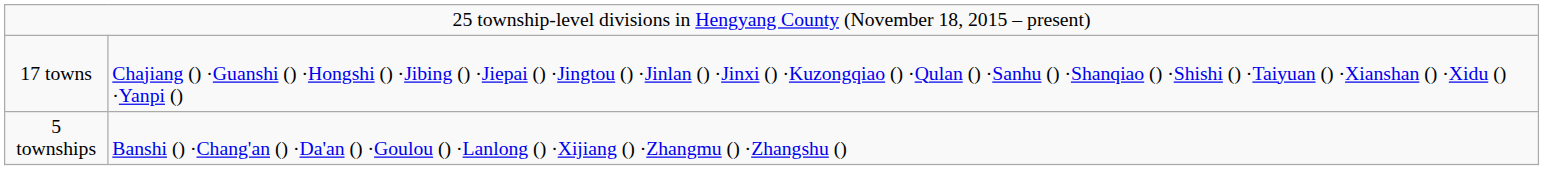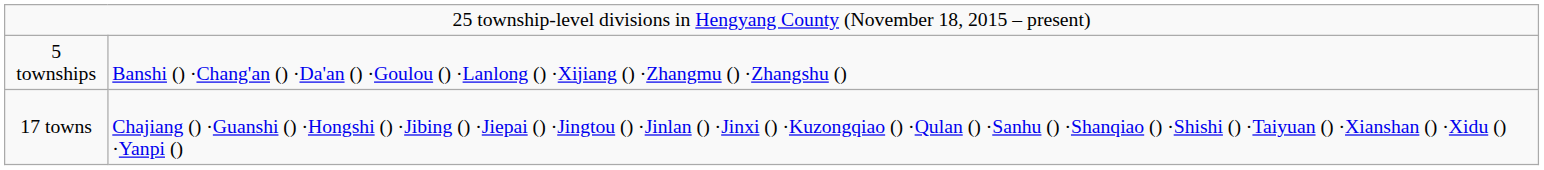rows swapped: (56, 73) <-> (56, 137)
